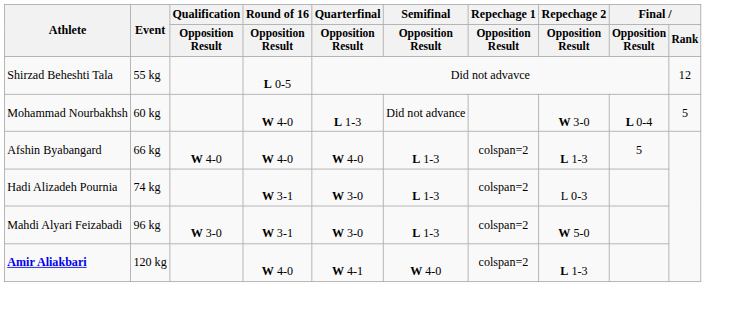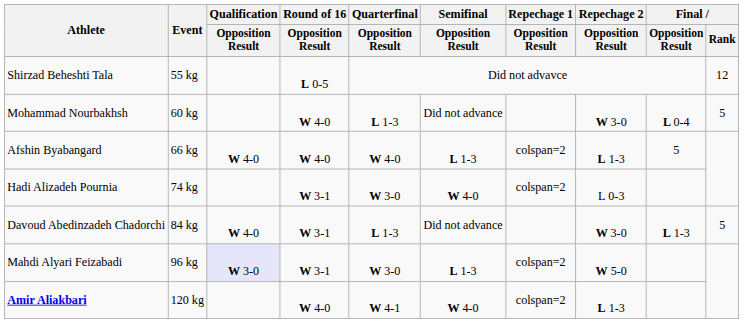(426, 196) L 1-3 -> (463, 196) W 4-0
+ row: (86, 225)
(206, 234) no background -> (244, 271) lavender background
